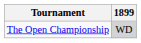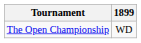(124, 29) lightgrey background -> (124, 29) no background
